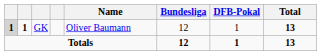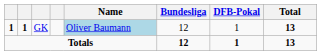(11, 27) lightgrey background -> (11, 27) no background
(98, 27) no background -> (98, 27) lightblue background
